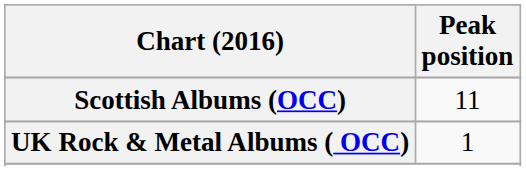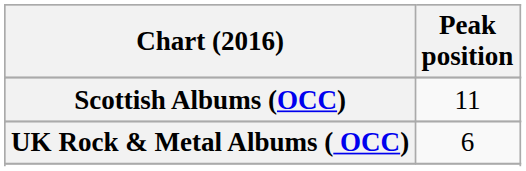(467, 142) 1 -> (467, 142) 6
